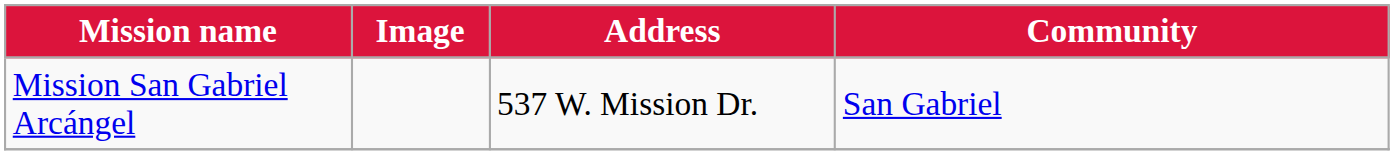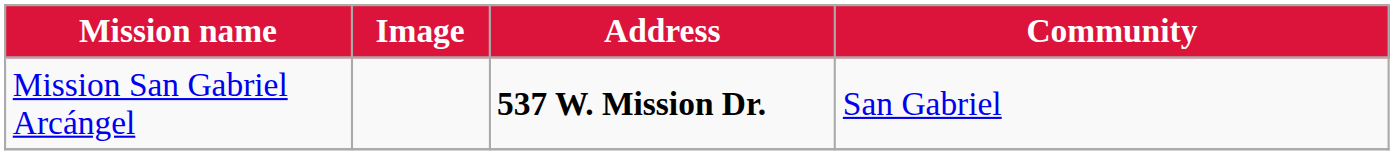(628, 102) normal -> (632, 102) bold
